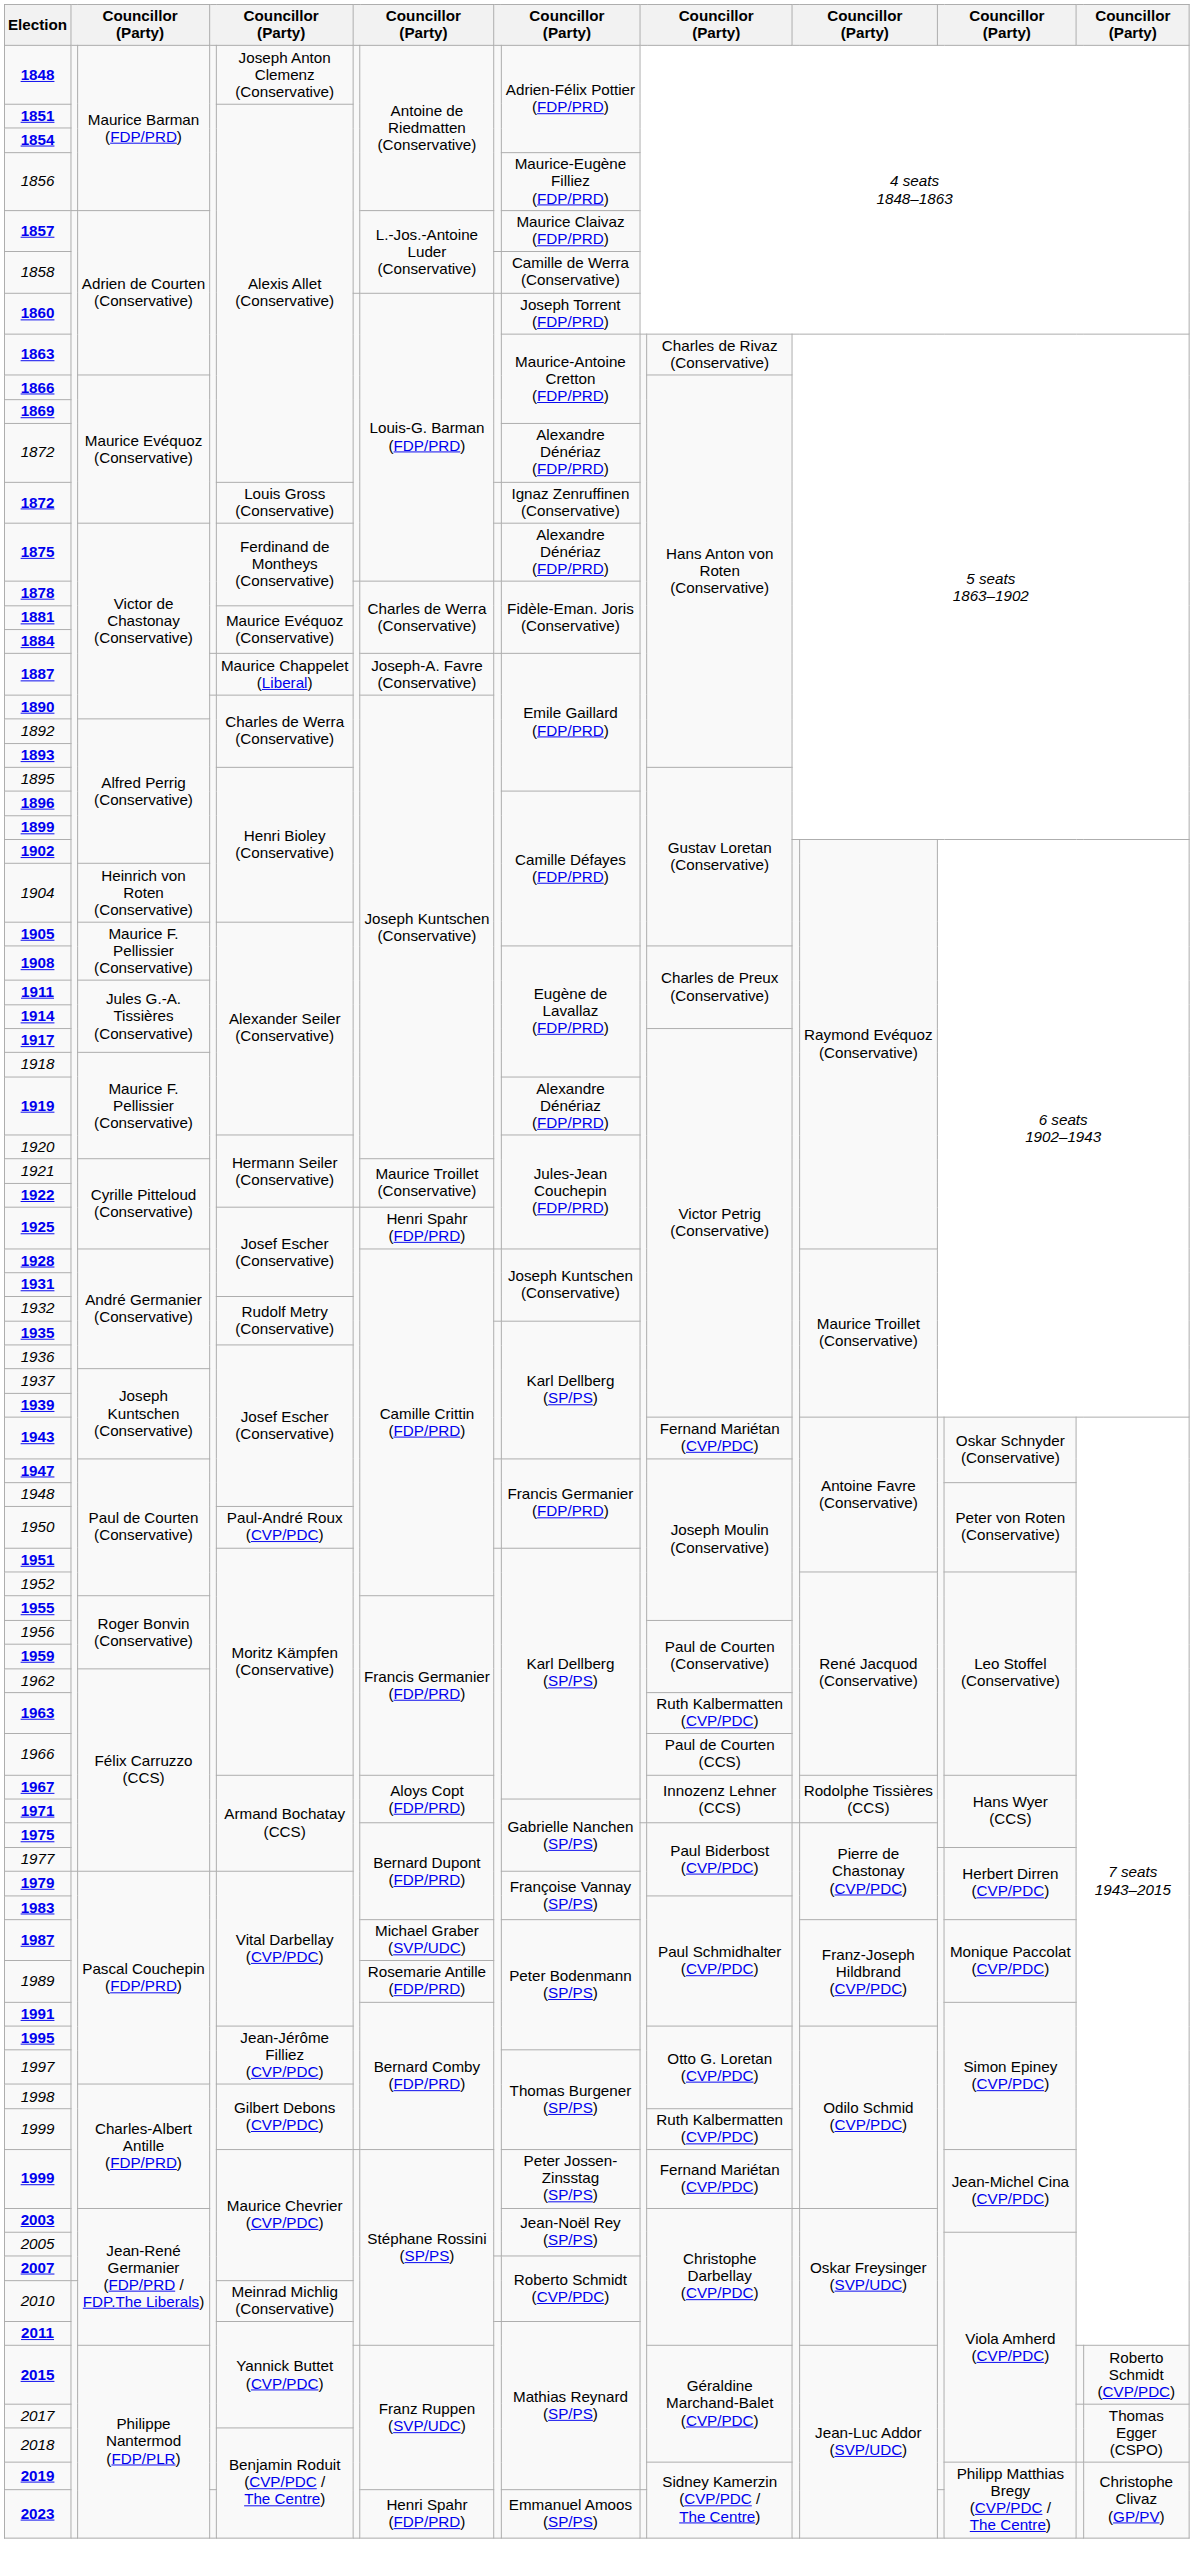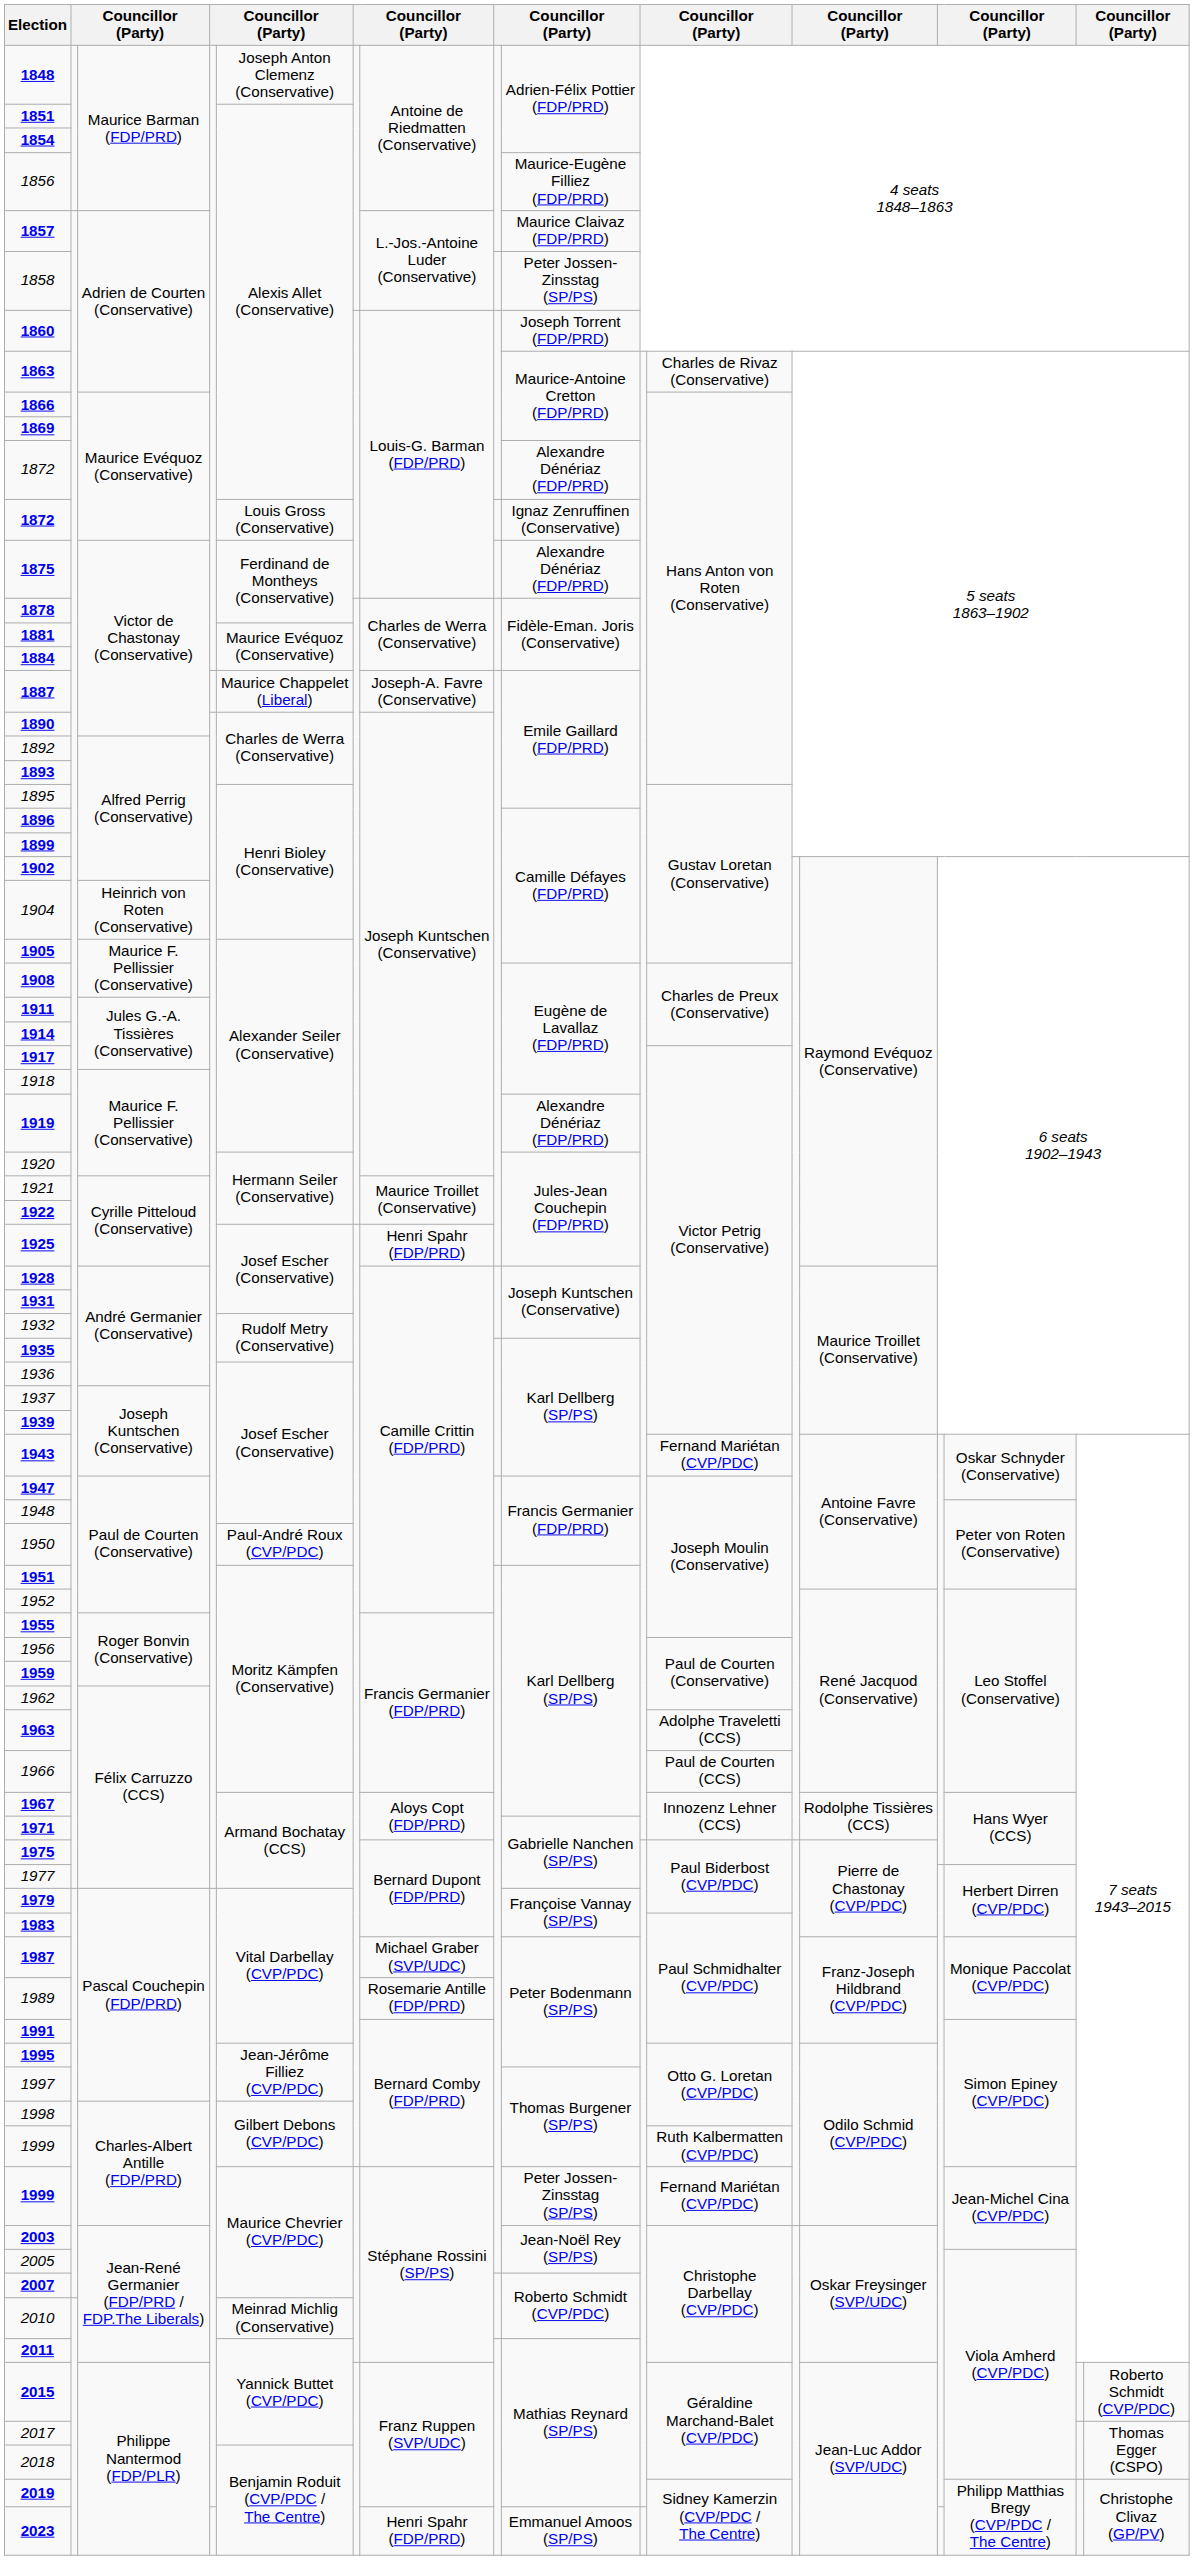(570, 272) Camille de Werra (Conservative) -> (570, 280) Peter Jossen-Zinsstag (SP/PS)
(720, 1713) Ruth Kalbermatten (CVP/PDC) -> (720, 1730) Adolphe Traveletti (CCS)
